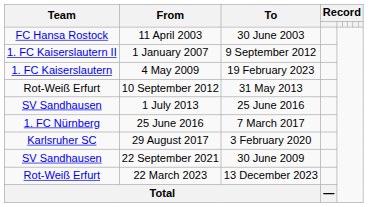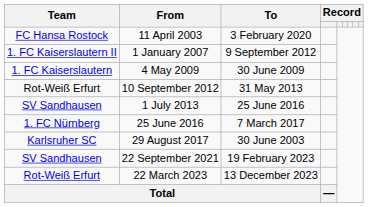(271, 35) 30 June 2003 -> (271, 35) 3 February 2020
(271, 70) 19 February 2023 -> (271, 70) 30 June 2009
(271, 140) 3 February 2020 -> (271, 140) 30 June 2003
(271, 158) 30 June 2009 -> (271, 158) 19 February 2023
